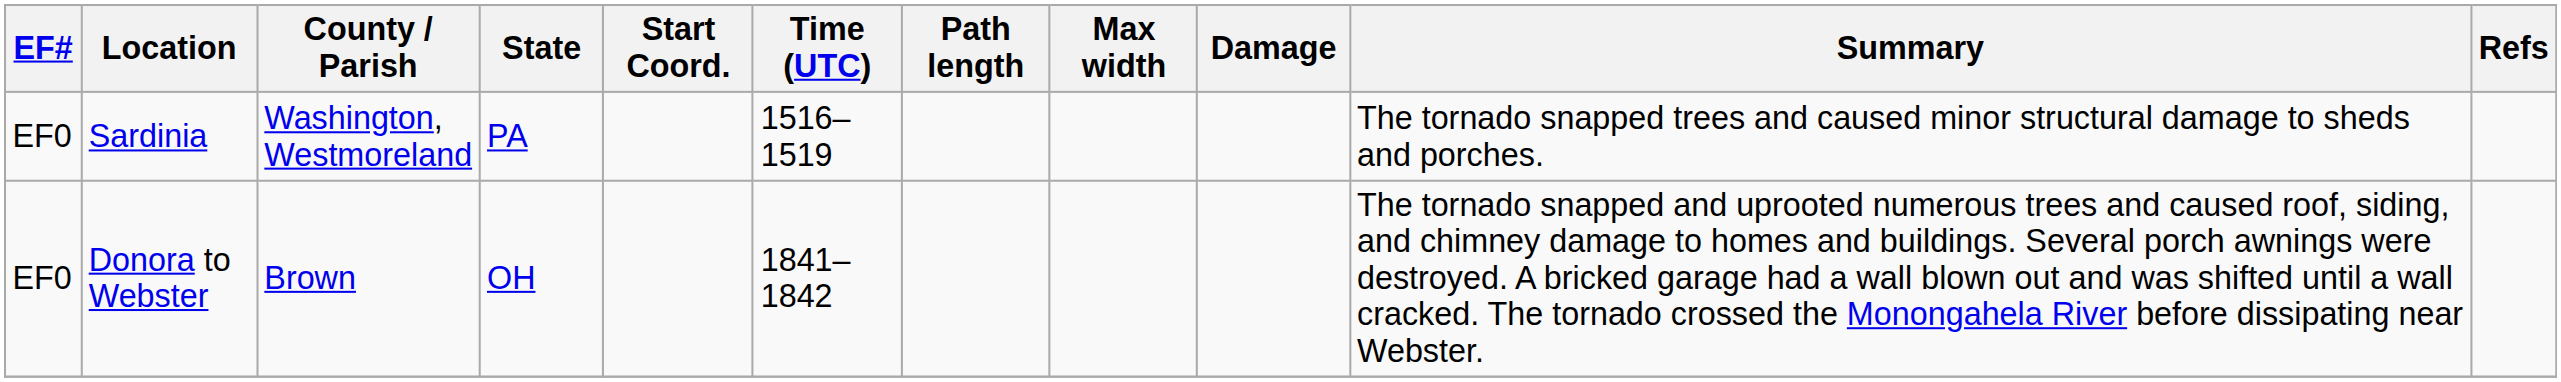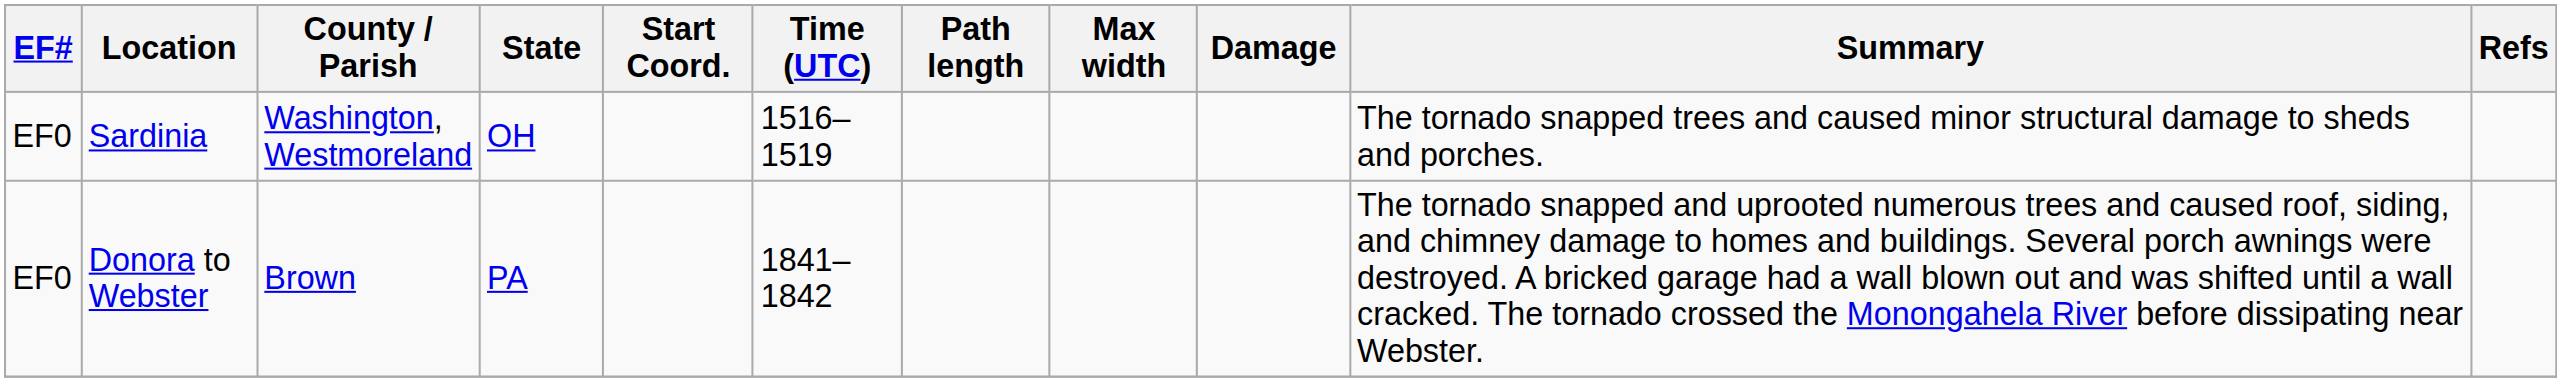(507, 135) PA -> (511, 135) OH
(511, 278) OH -> (507, 278) PA
